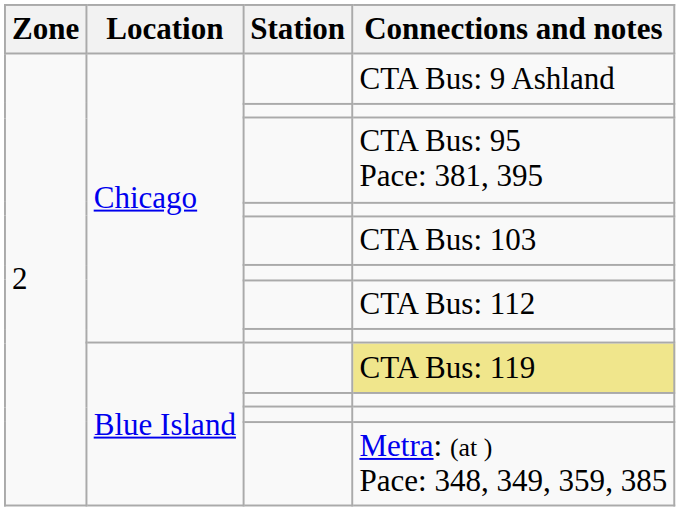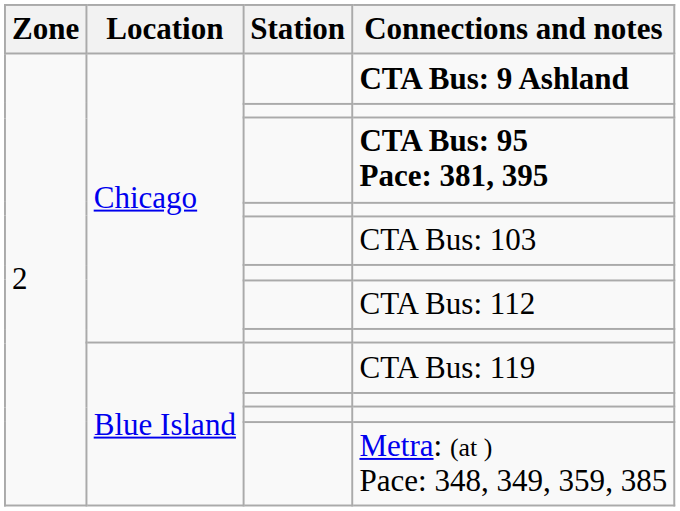(487, 78) normal -> (494, 78) bold
(451, 159) normal -> (454, 159) bold
(447, 367) khaki background -> (447, 367) no background
